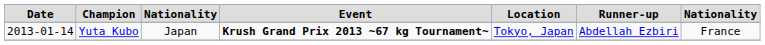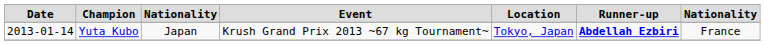(355, 31) bold -> (355, 31) normal
(629, 31) normal -> (629, 31) bold
